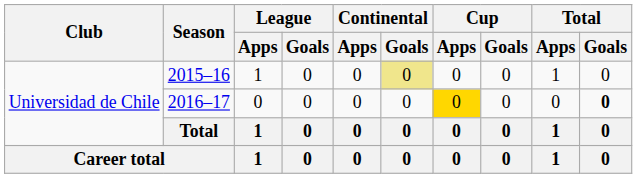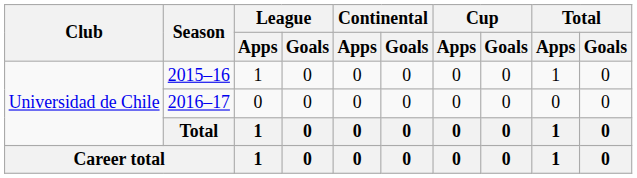(407, 74) khaki background -> (407, 74) no background
(456, 103) gold background -> (456, 103) no background
(605, 103) bold -> (605, 103) normal
